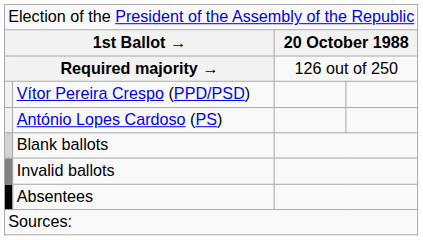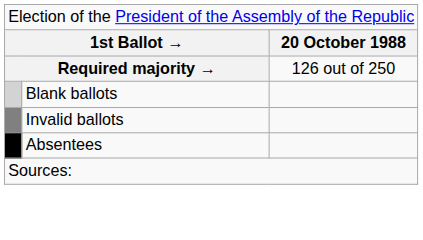- row: (133, 94)
- row: (120, 119)
